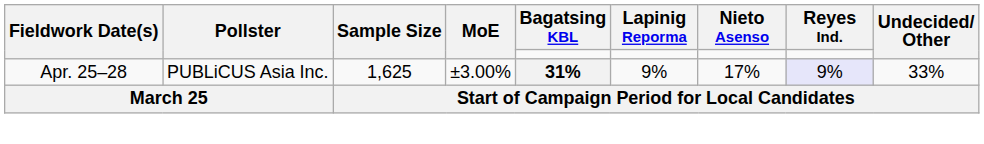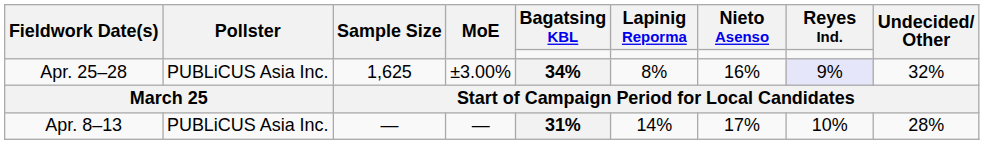(563, 71) 31% -> (563, 71) 34%
(654, 71) 9% -> (654, 71) 8%
(742, 71) 17% -> (742, 71) 16%
(926, 71) 33% -> (926, 71) 32%
+ row: (84, 125)
